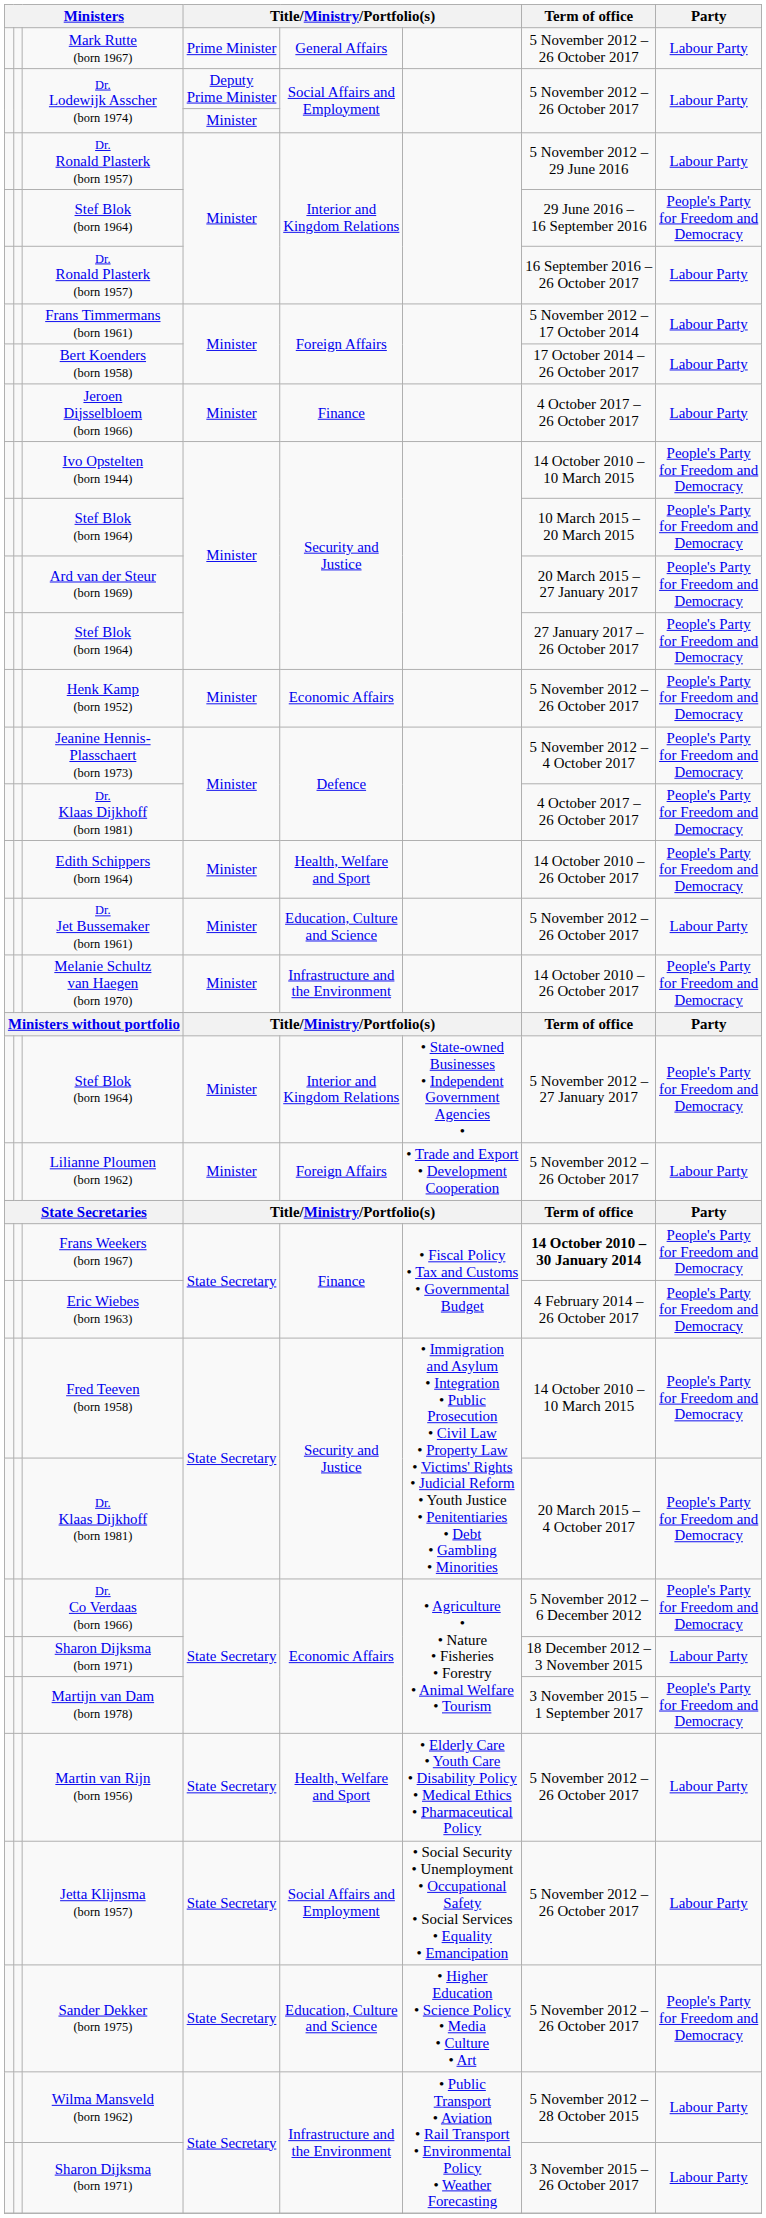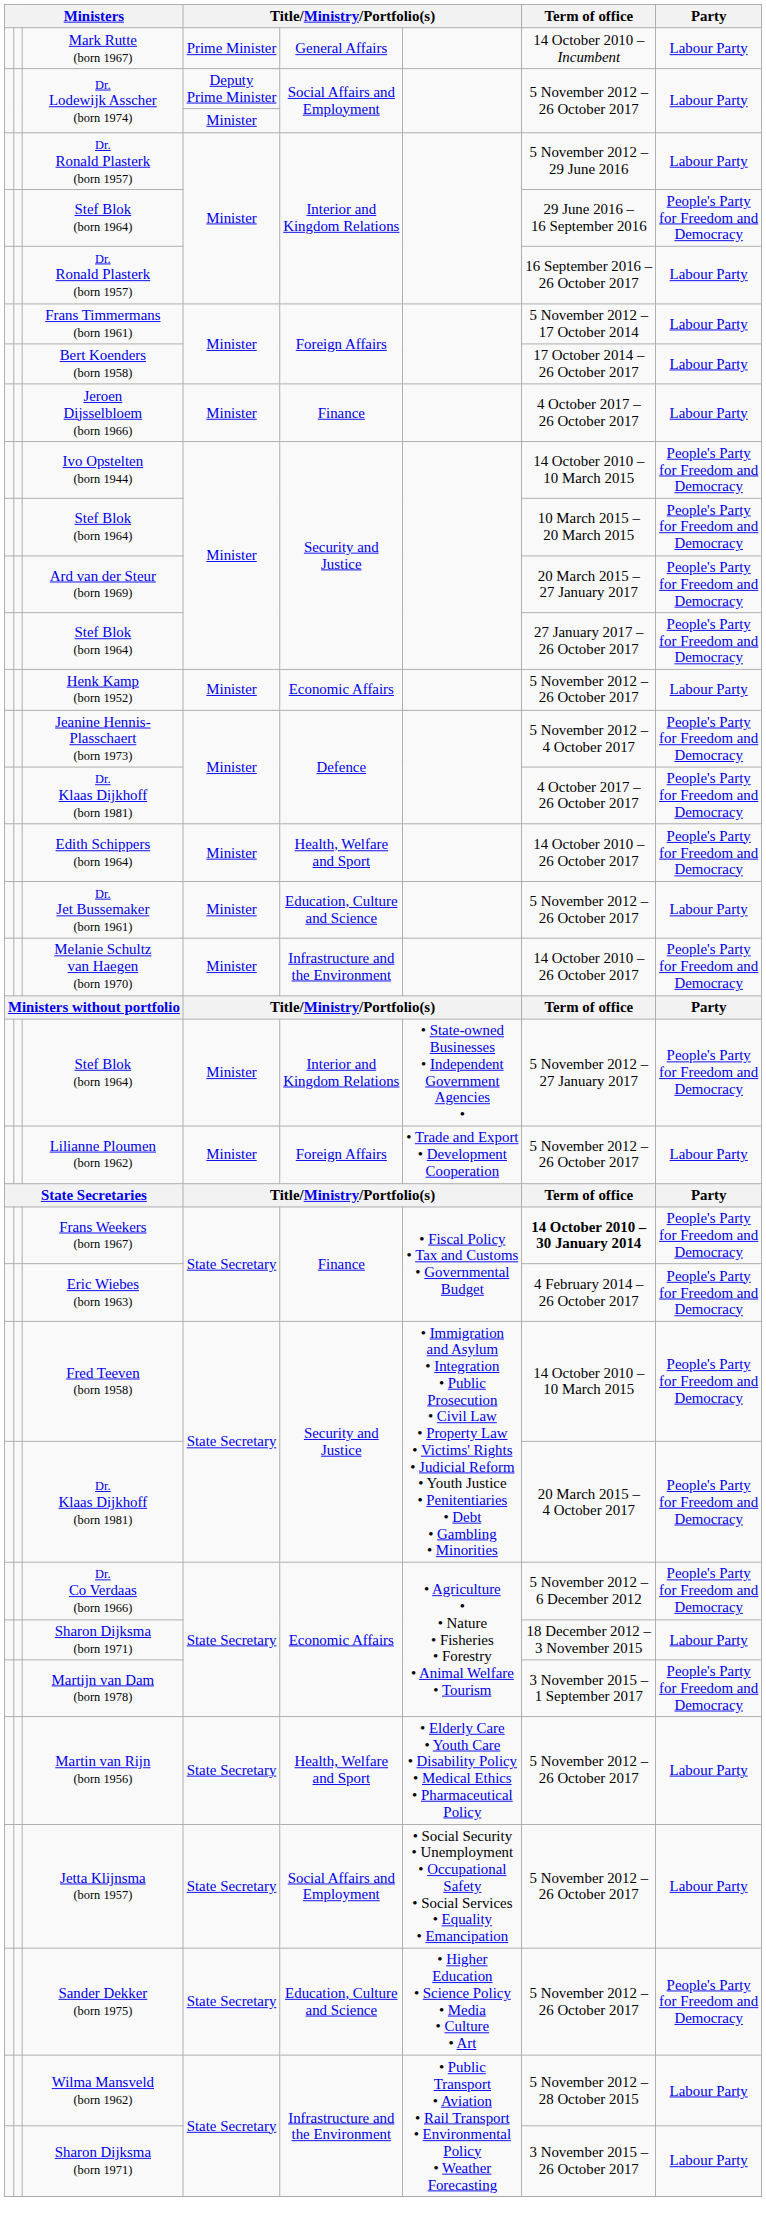(589, 48) 5 November 2012 – 26 October 2017 -> (589, 48) 14 October 2010 – Incumbent
(709, 698) People's Party for Freedom and Democracy -> (709, 689) Labour Party
